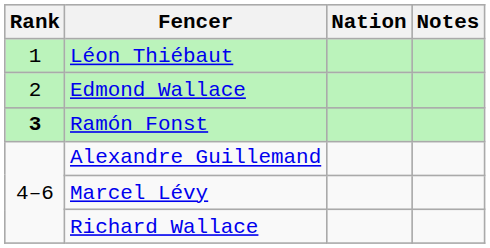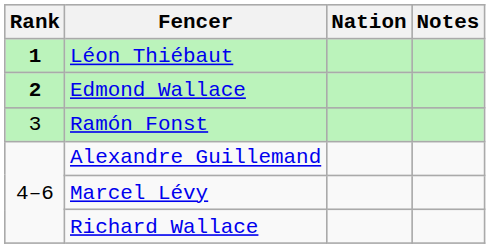(35, 56) normal -> (35, 56) bold
(35, 90) normal -> (35, 90) bold
(35, 124) bold -> (35, 124) normal
